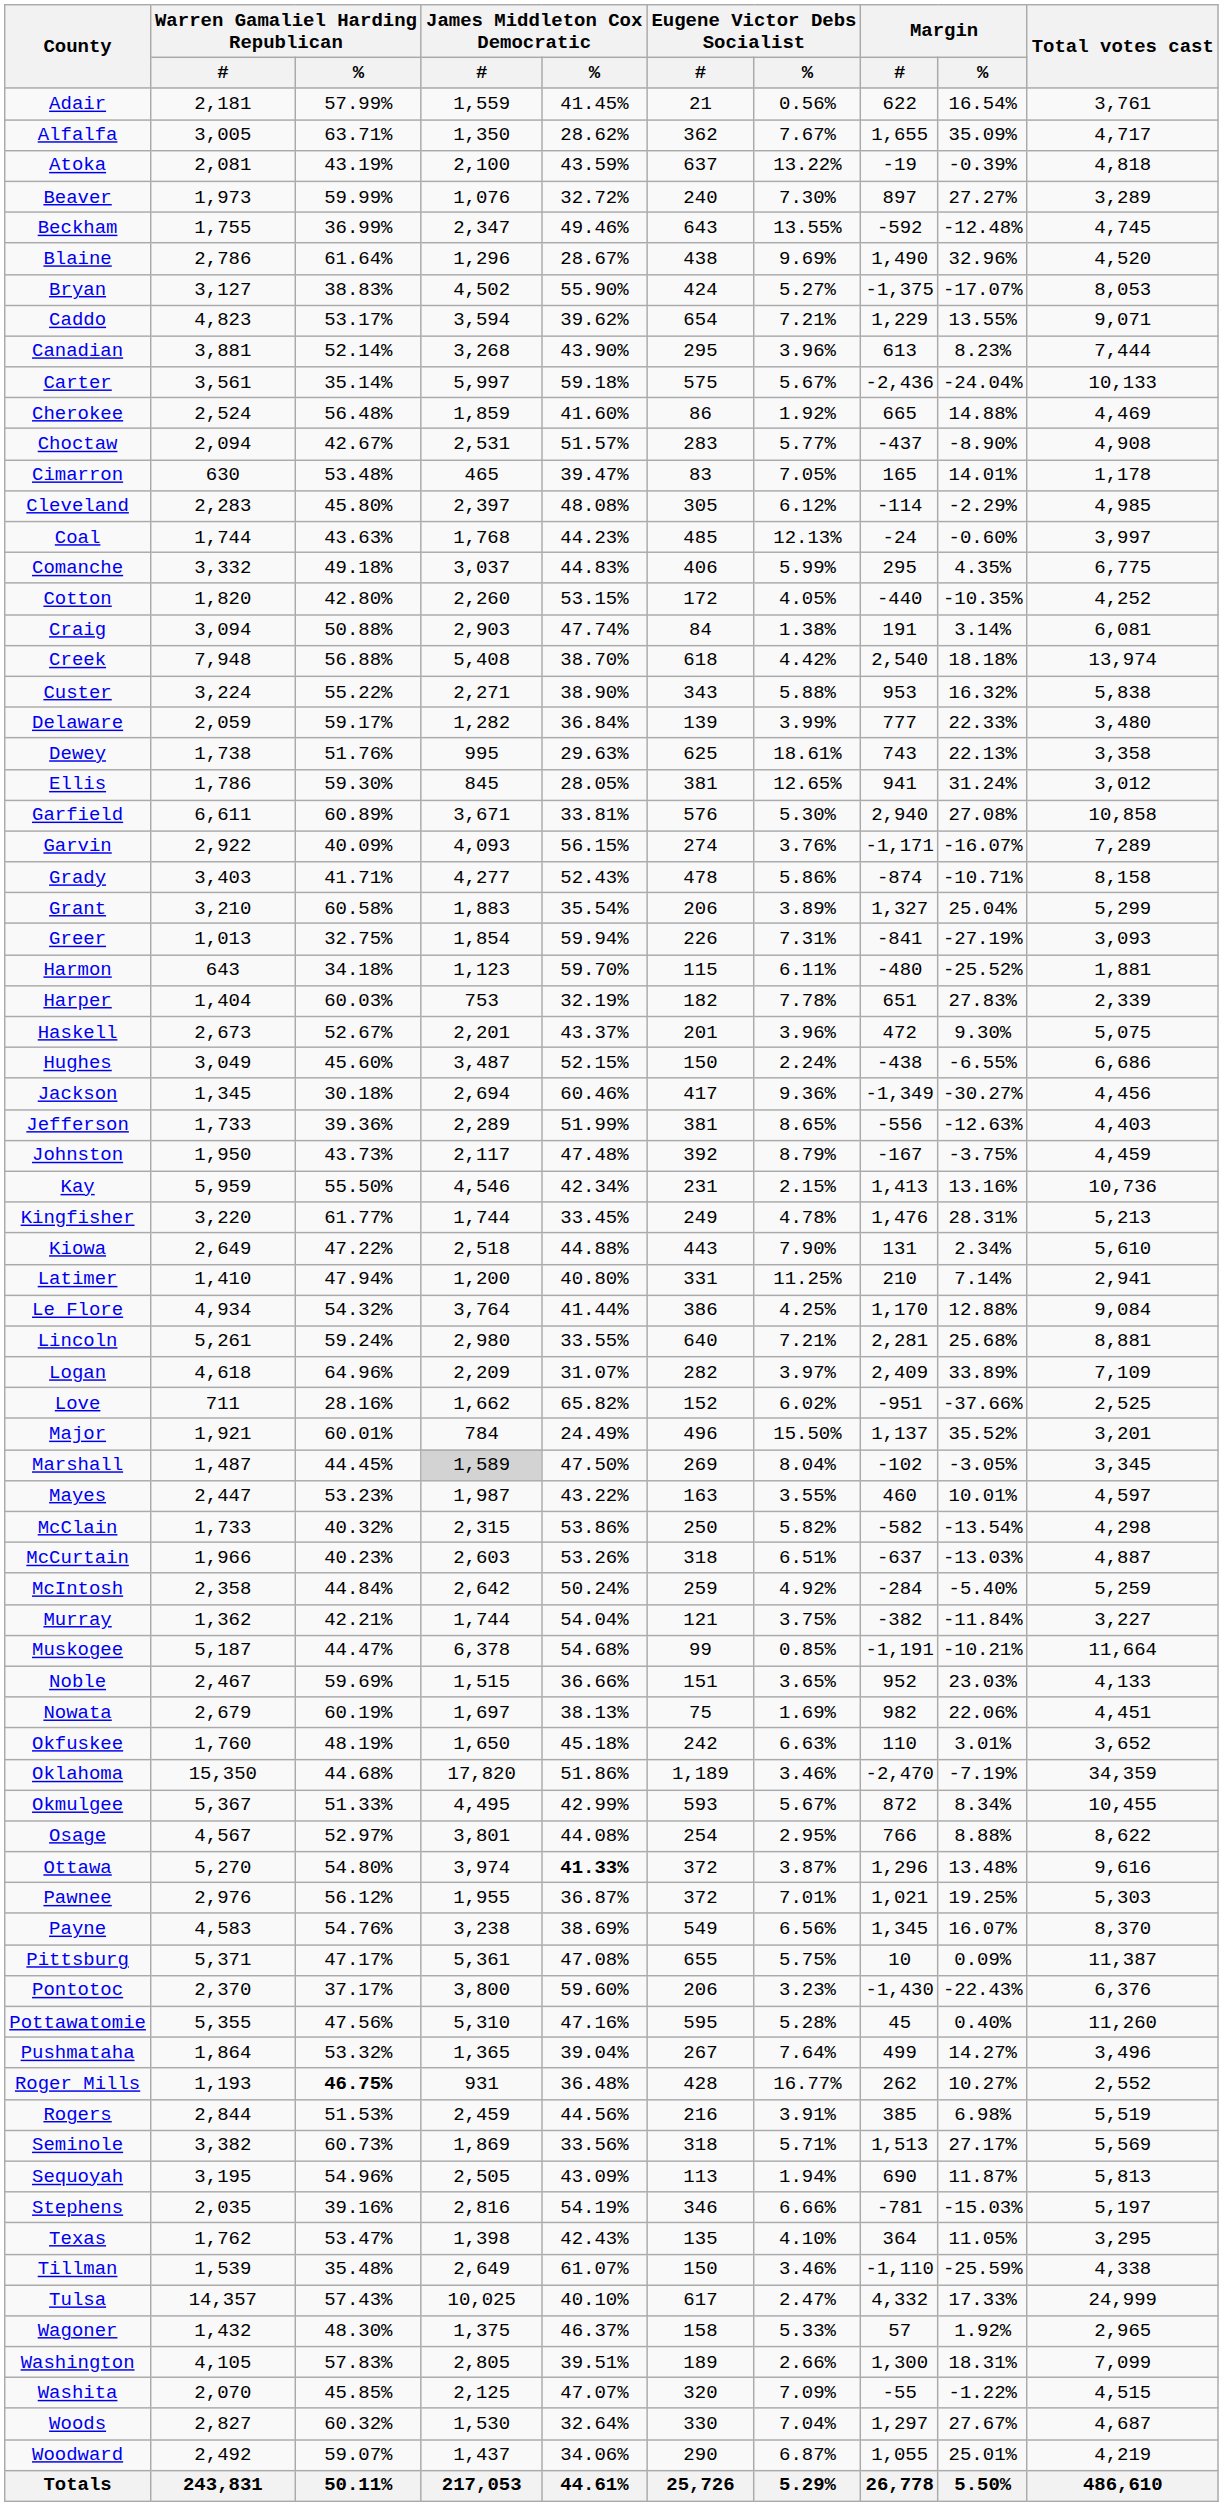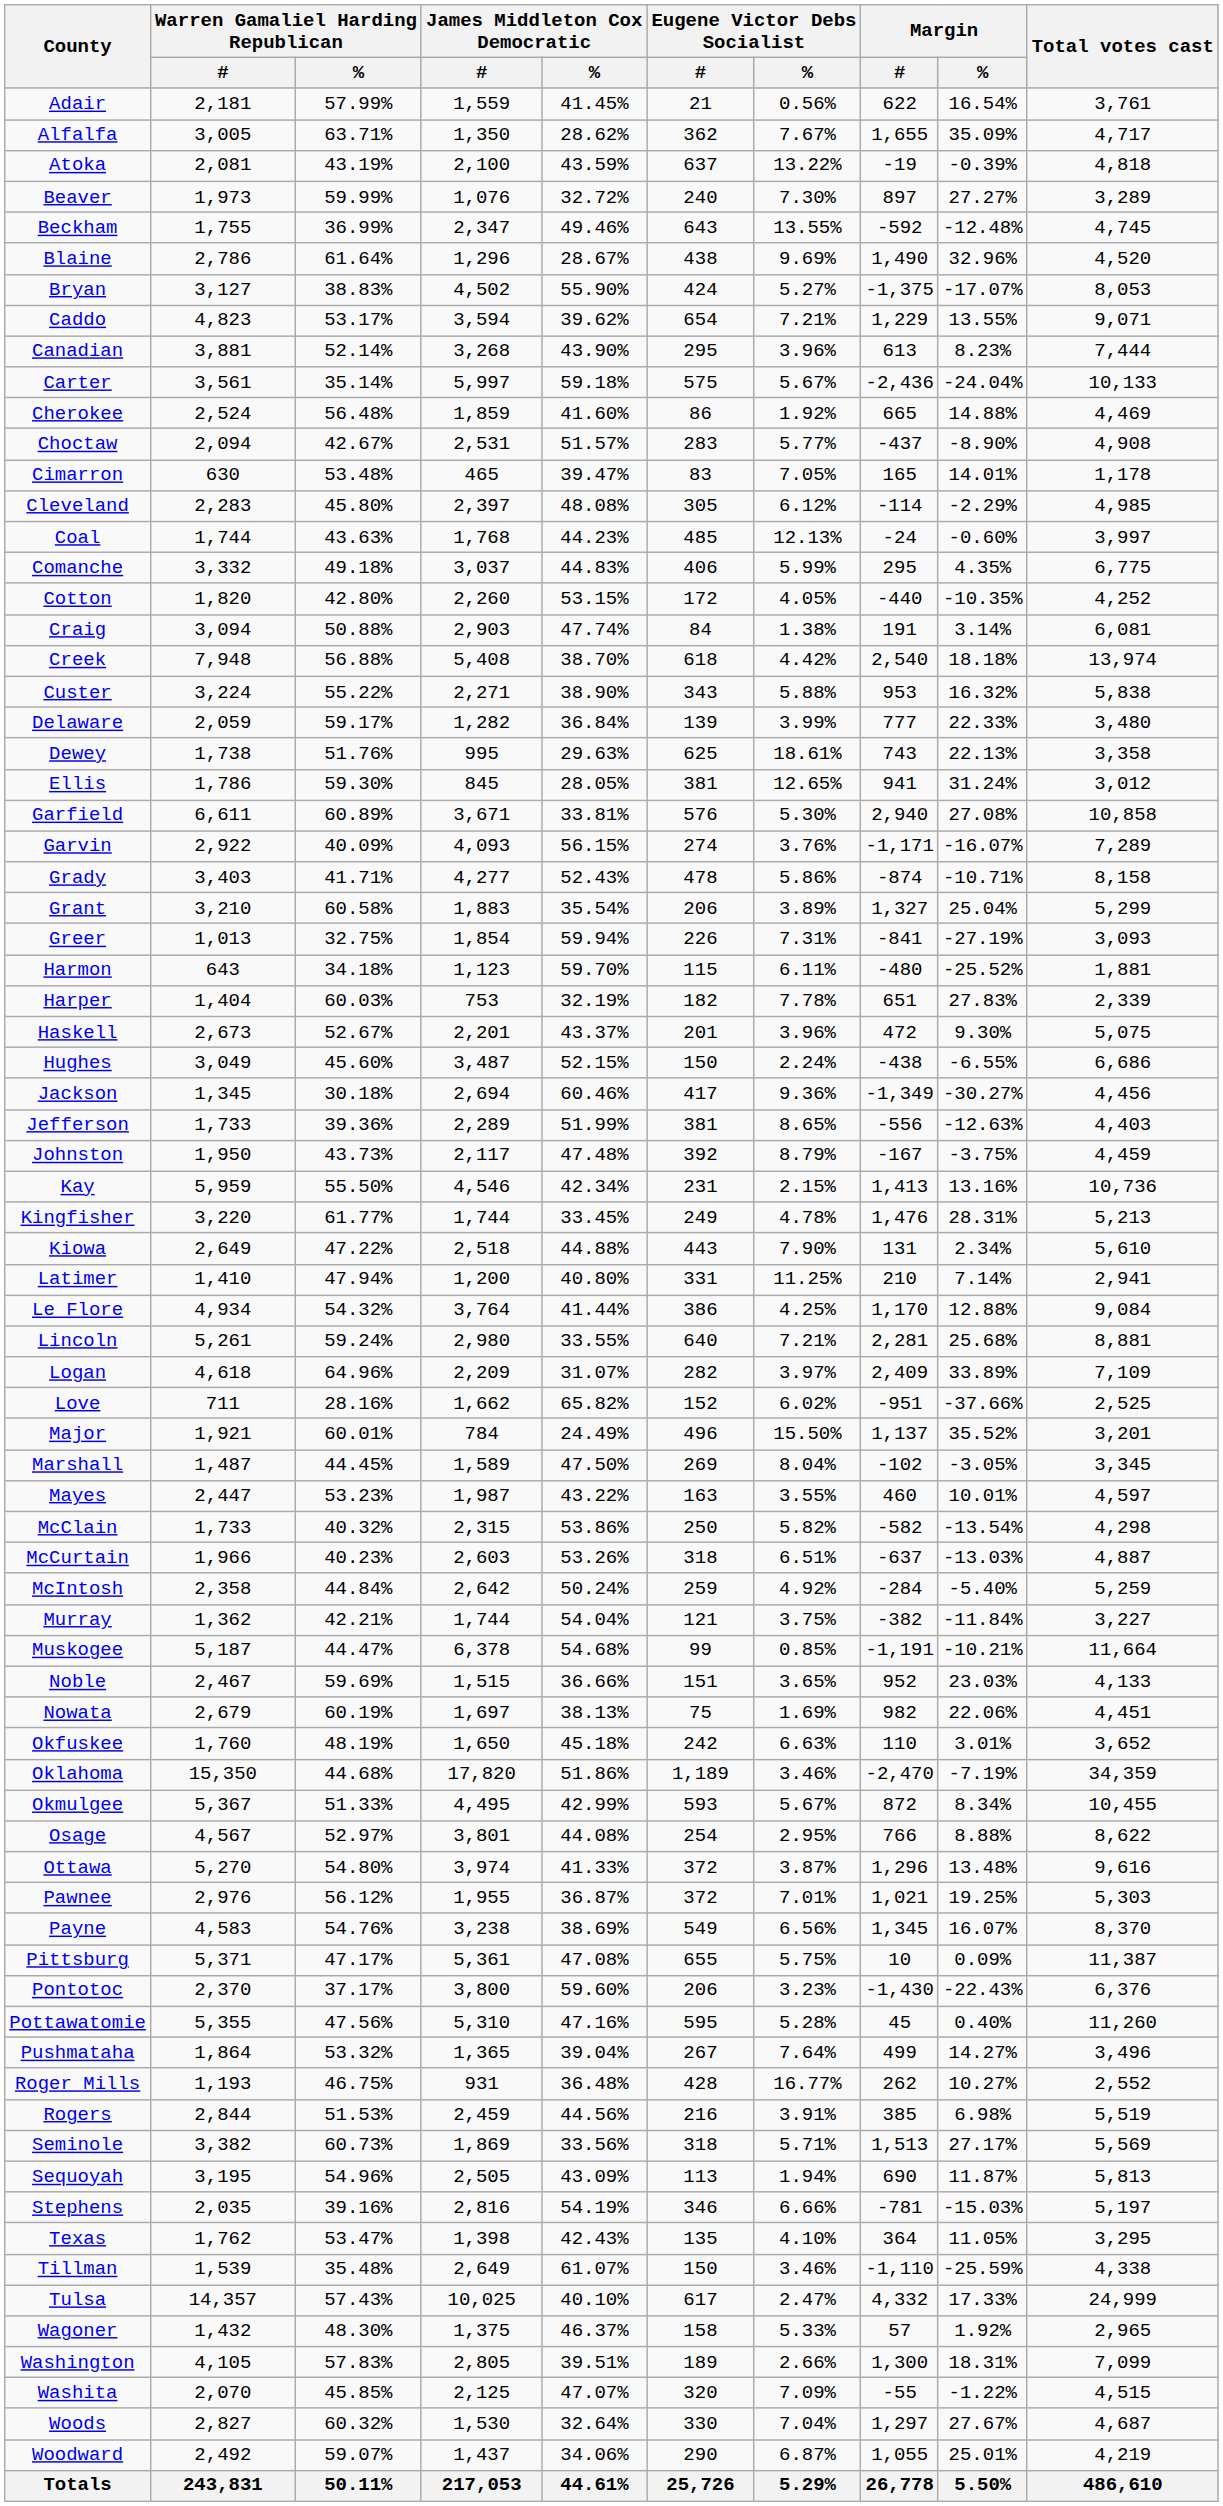(482, 1465) lightgrey background -> (482, 1465) no background
(594, 1867) bold -> (594, 1867) normal
(358, 2084) bold -> (358, 2084) normal
